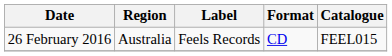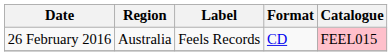(349, 39) no background -> (349, 39) pink background
